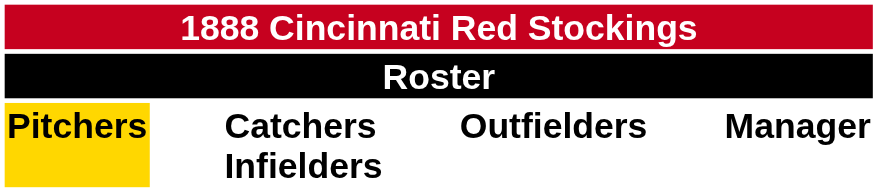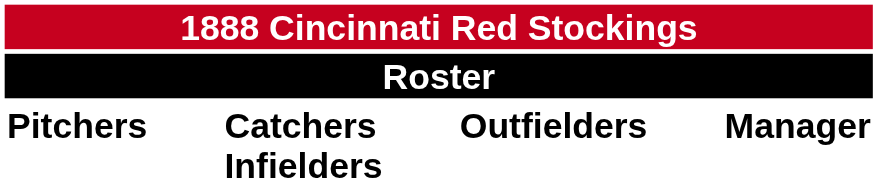(77, 125) gold background -> (77, 125) no background
